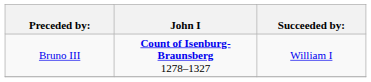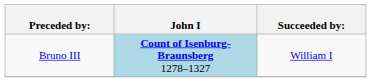(185, 55) no background -> (185, 55) lightblue background
